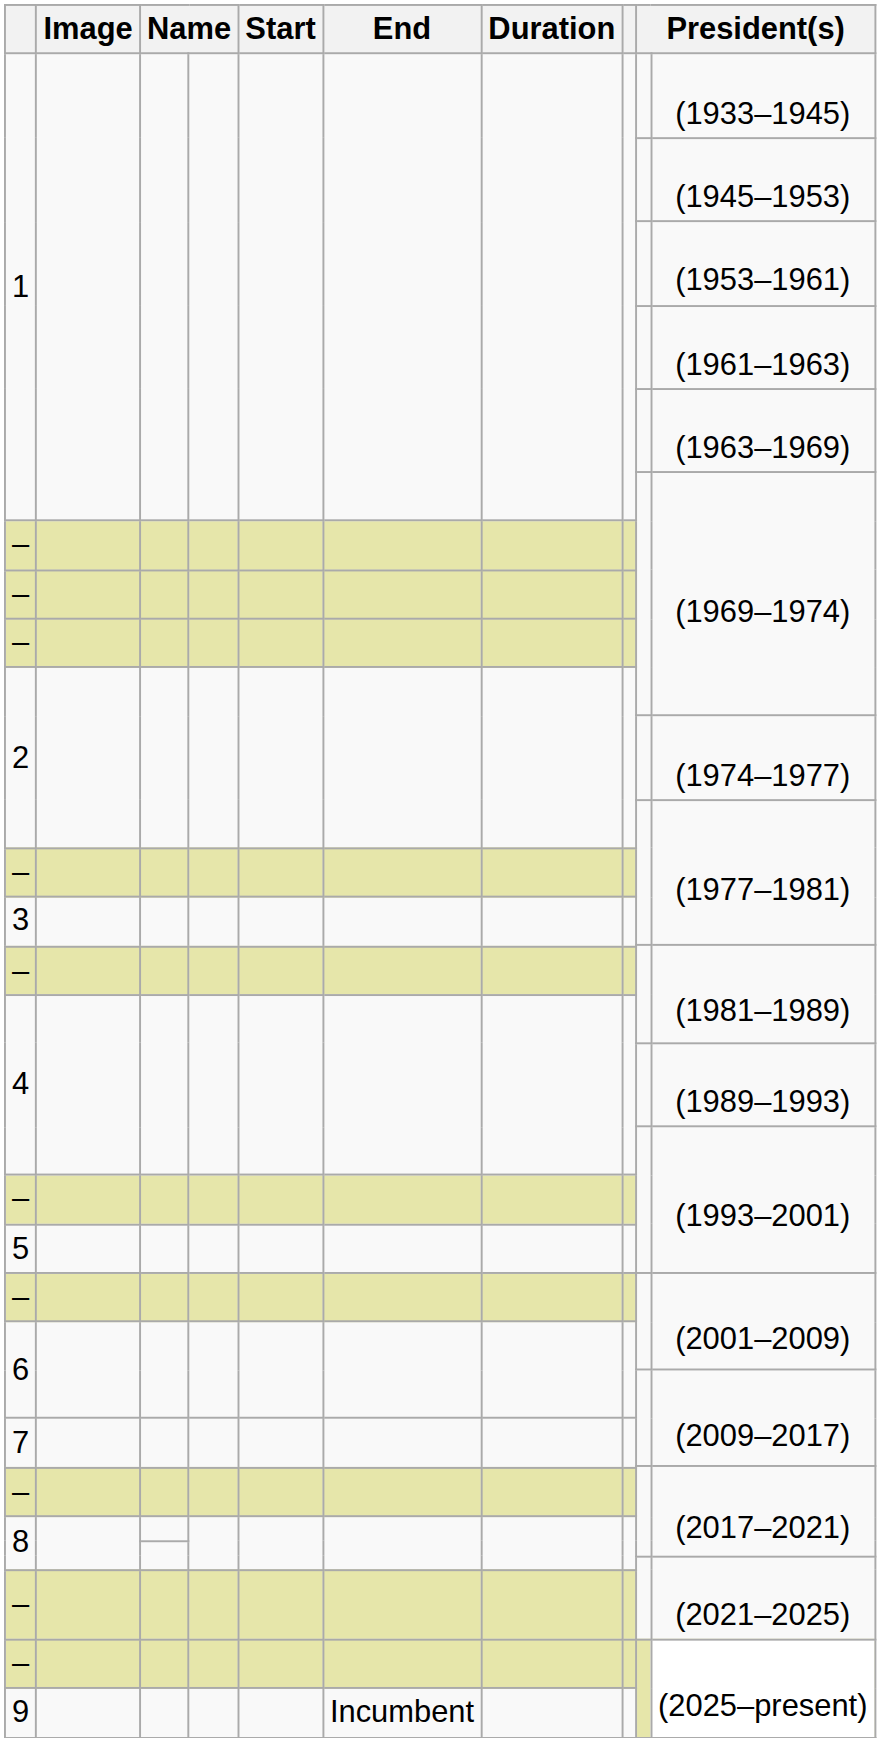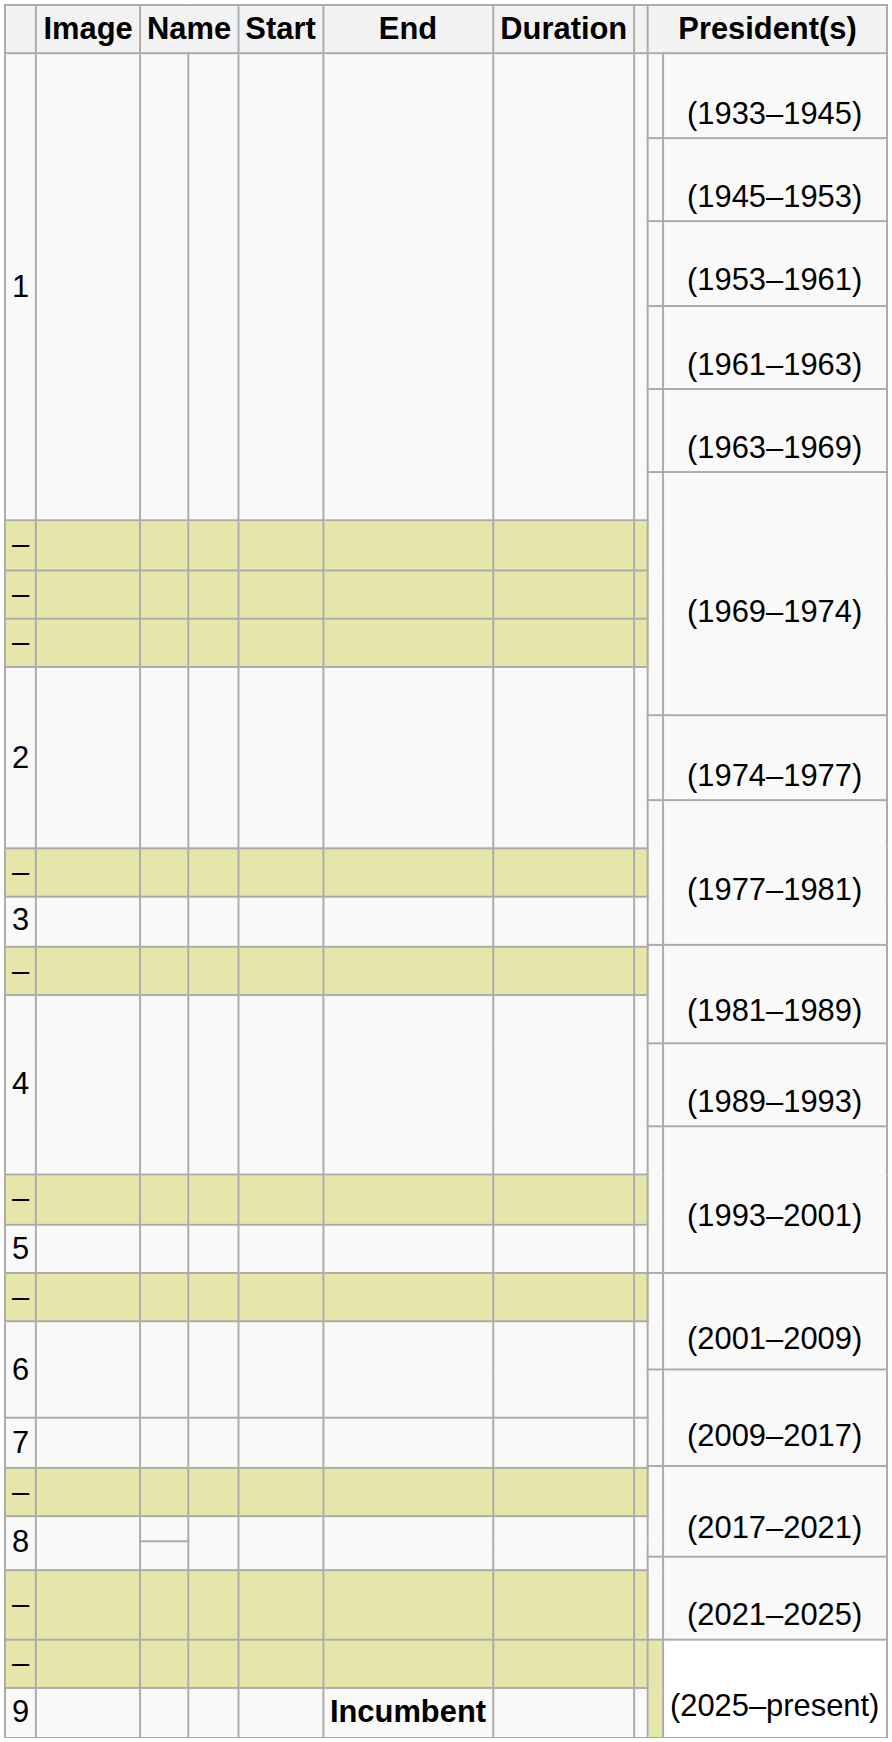(402, 1712) normal -> (408, 1712) bold
